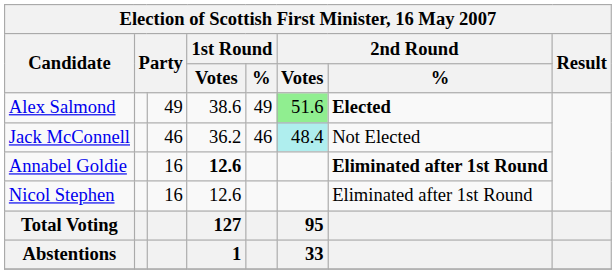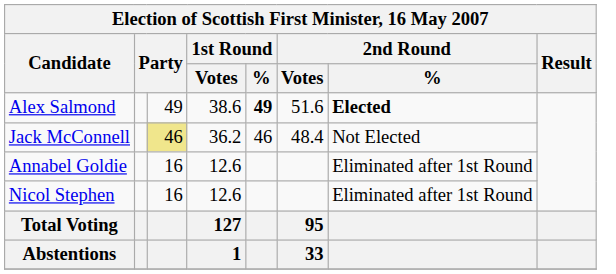(263, 107) normal -> (263, 107) bold
(307, 107) lightgreen background -> (307, 107) no background
(174, 136) no background -> (174, 136) khaki background
(307, 136) paleturquoise background -> (307, 136) no background
(225, 166) bold -> (225, 166) normal
(440, 166) bold -> (432, 166) normal
